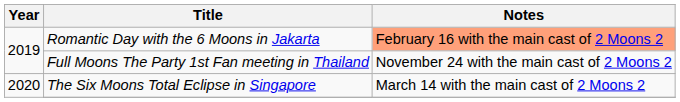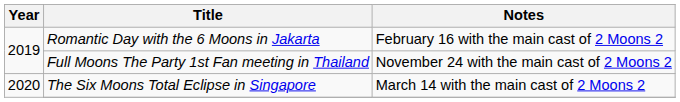(519, 39) lightsalmon background -> (519, 39) no background
